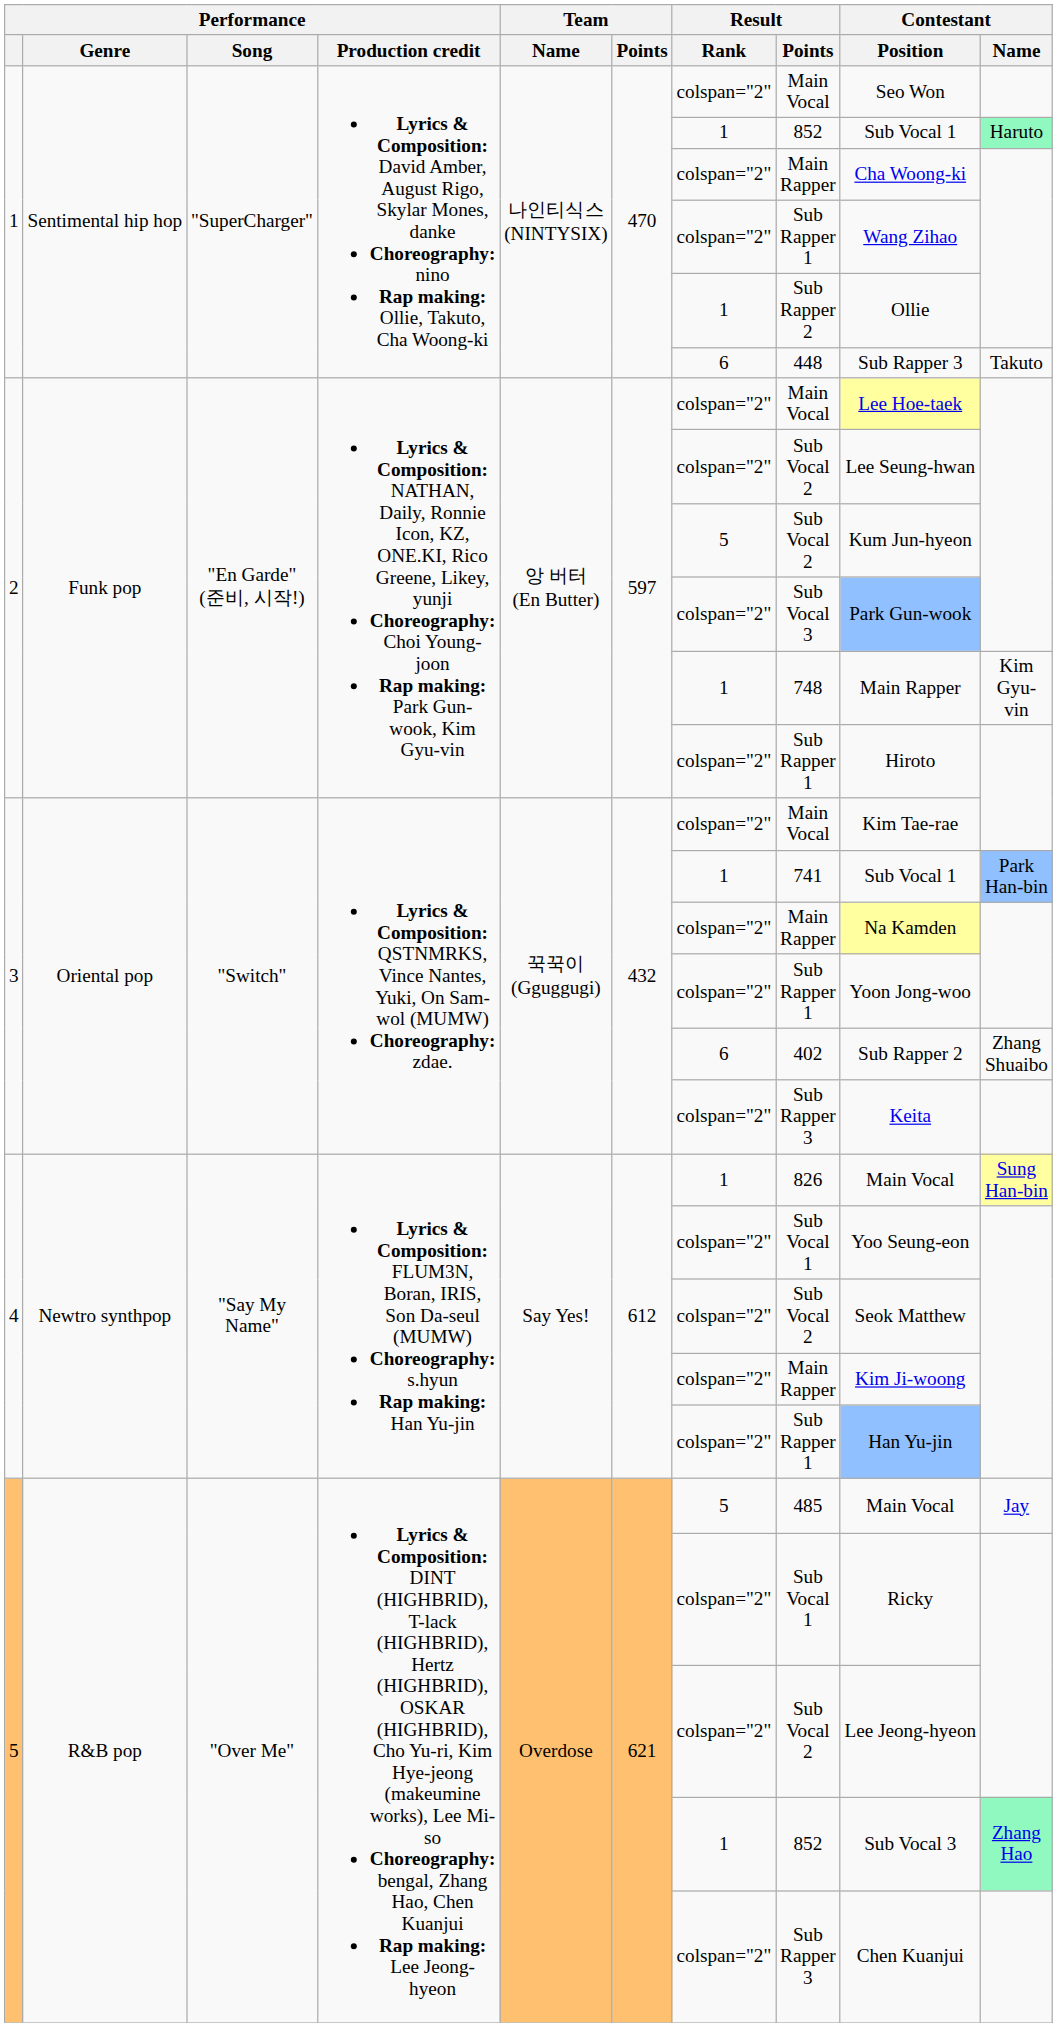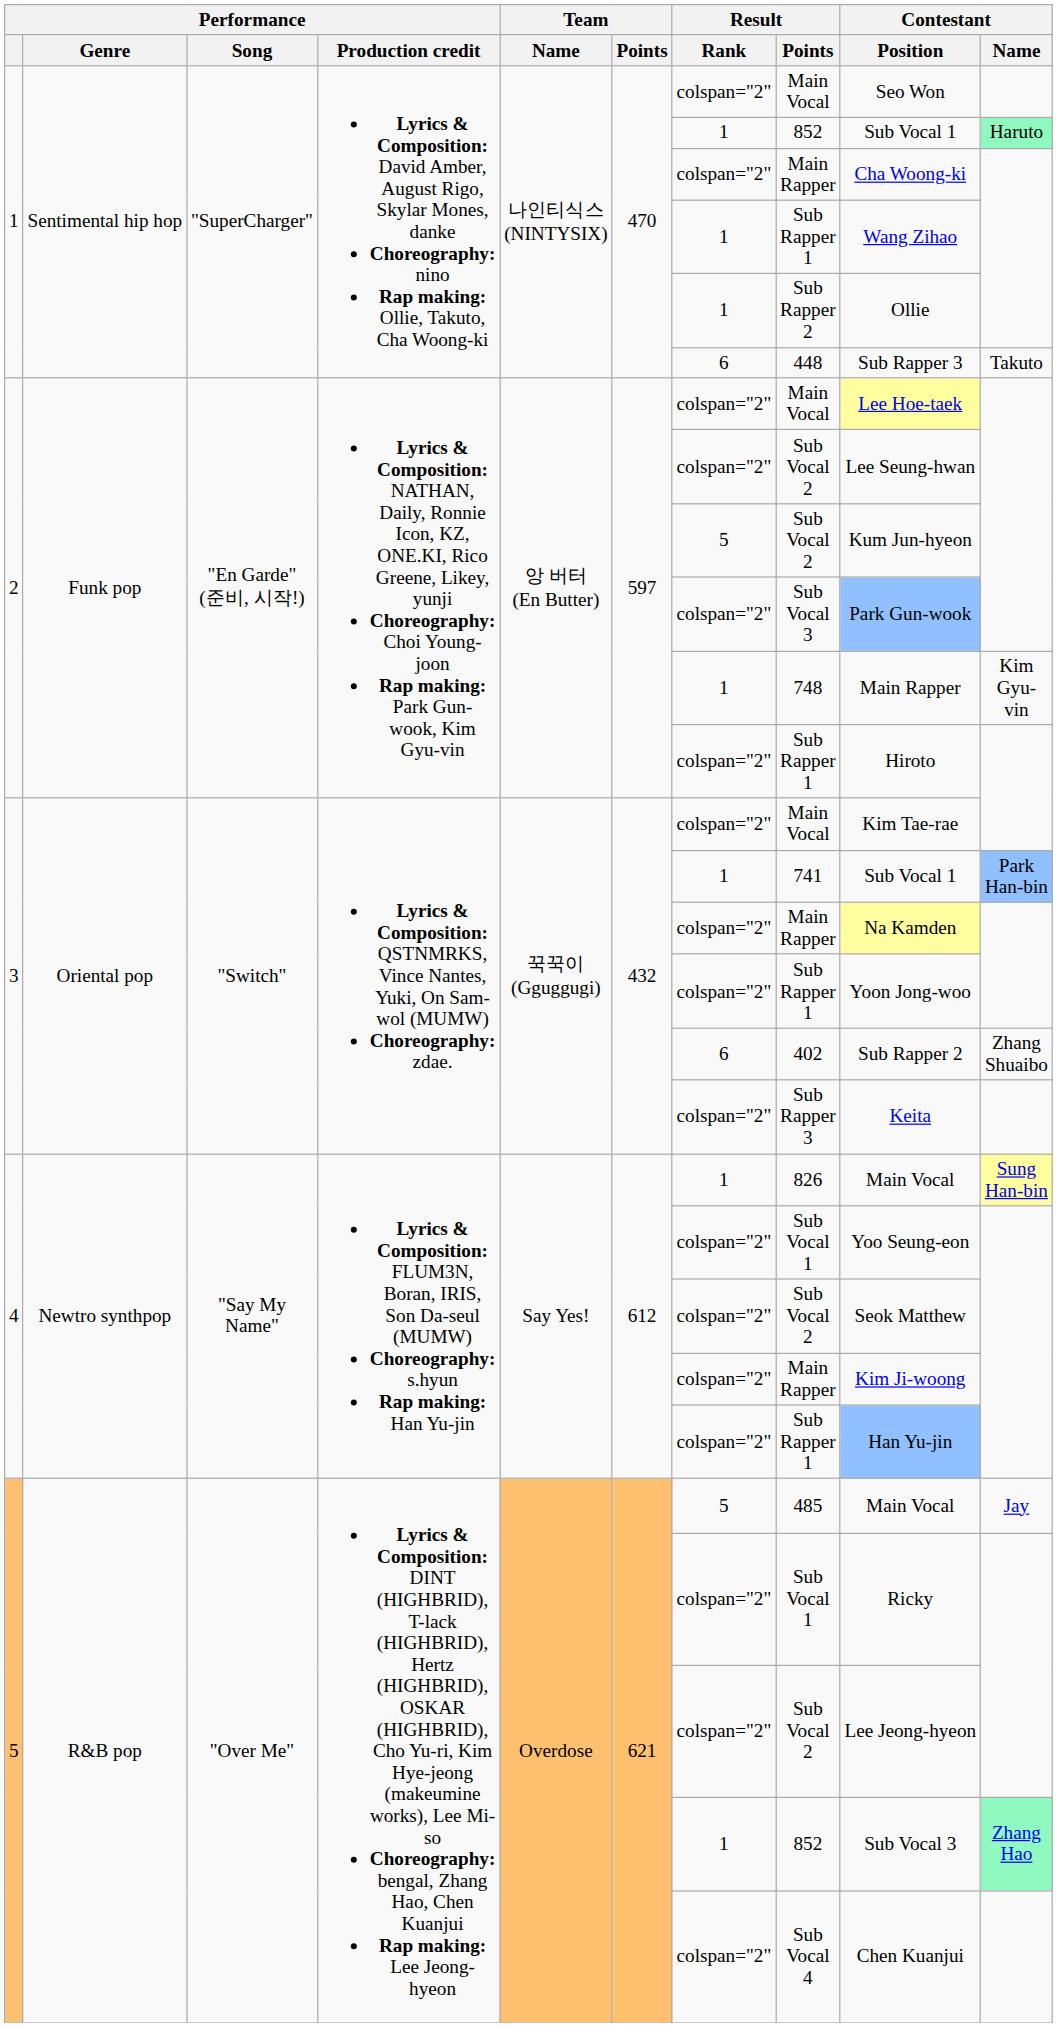(724, 236) colspan="2" -> (724, 236) 1
(808, 1956) Sub Rapper 3 -> (808, 1956) Sub Vocal 4
